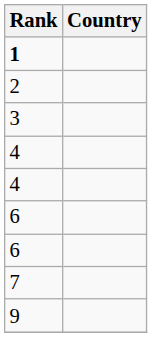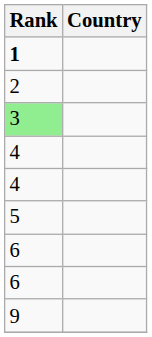(15, 119) no background -> (15, 119) lightgreen background
(15, 217) 6 -> (15, 217) 5
(15, 282) 7 -> (15, 282) 6
